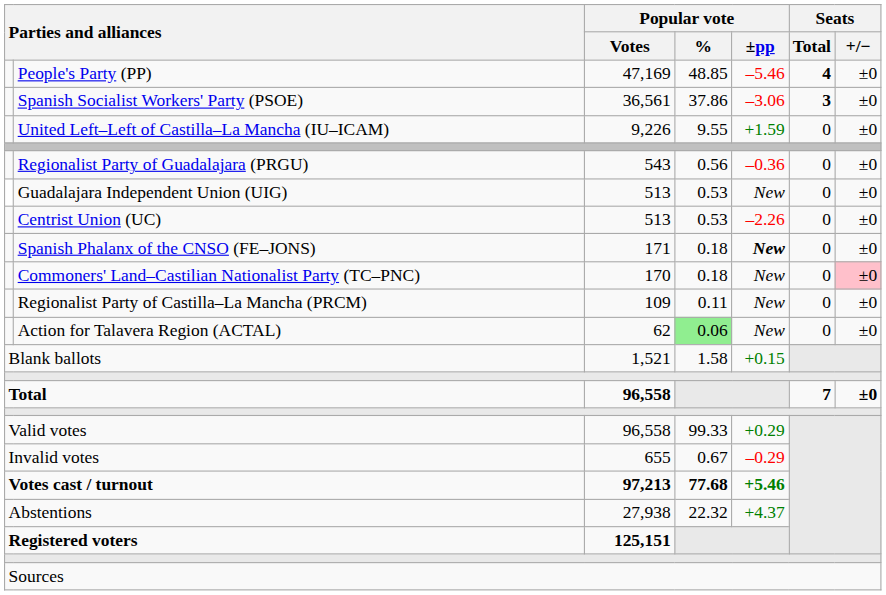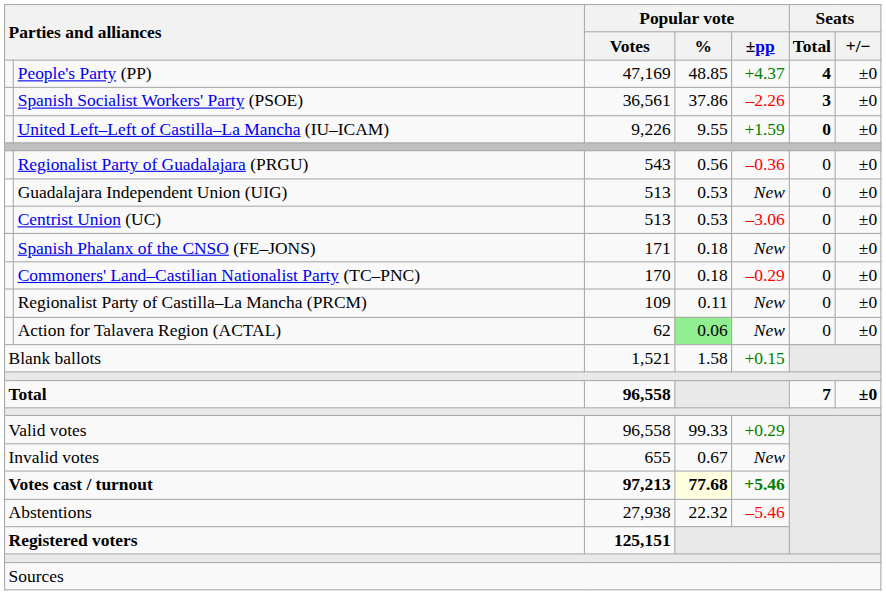(765, 73) –5.46 -> (765, 73) +4.37
(765, 101) –3.06 -> (765, 101) –2.26
(827, 128) normal -> (827, 128) bold
(765, 219) –2.26 -> (765, 219) –3.06
(769, 247) bold -> (769, 247) normal
(769, 275) New -> (765, 275) –0.29
(868, 275) pink background -> (868, 275) no background
(765, 457) –0.29 -> (769, 457) New
(708, 484) no background -> (708, 484) lightyellow background
(765, 512) +4.37 -> (765, 512) –5.46
